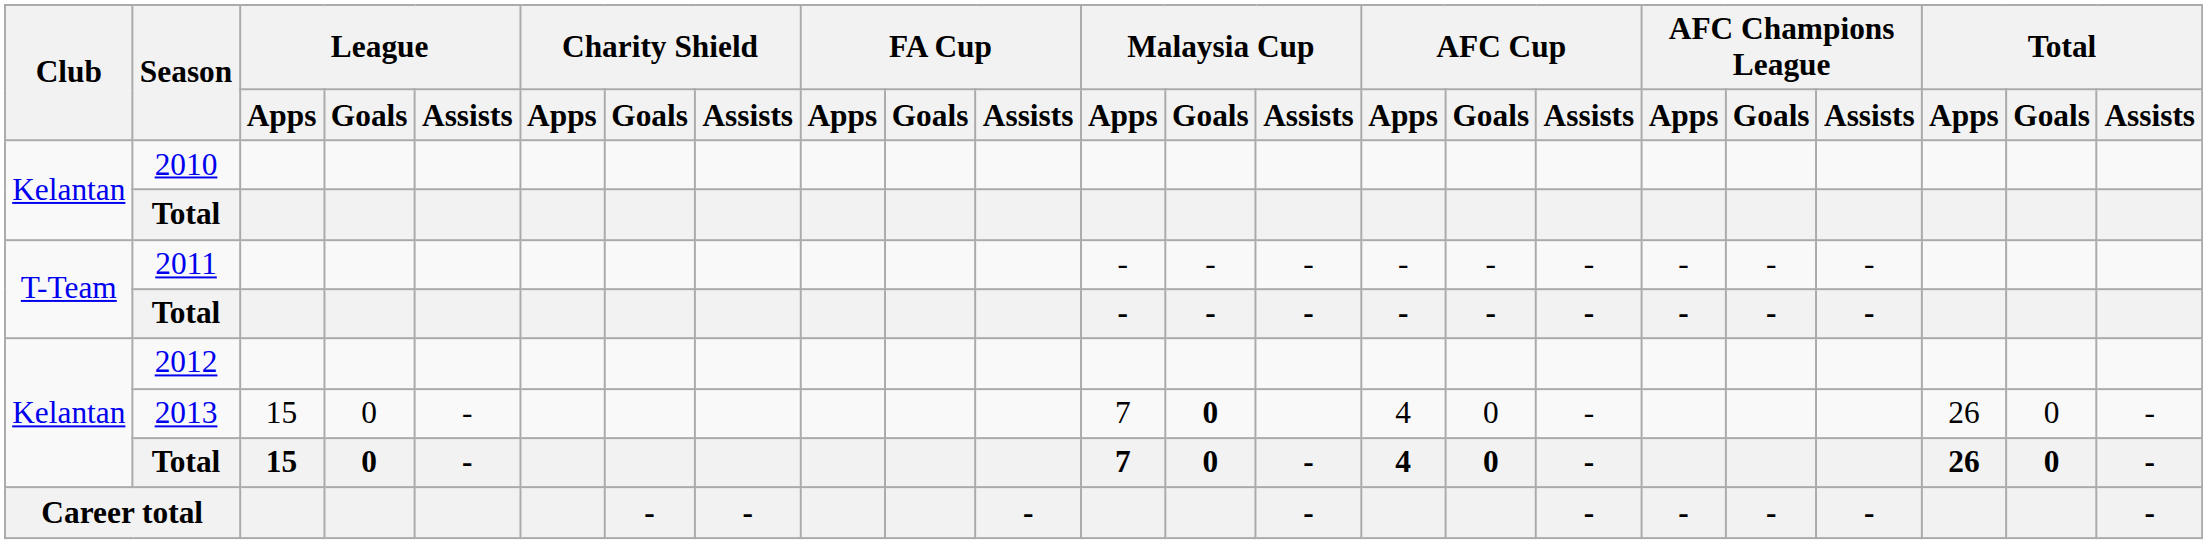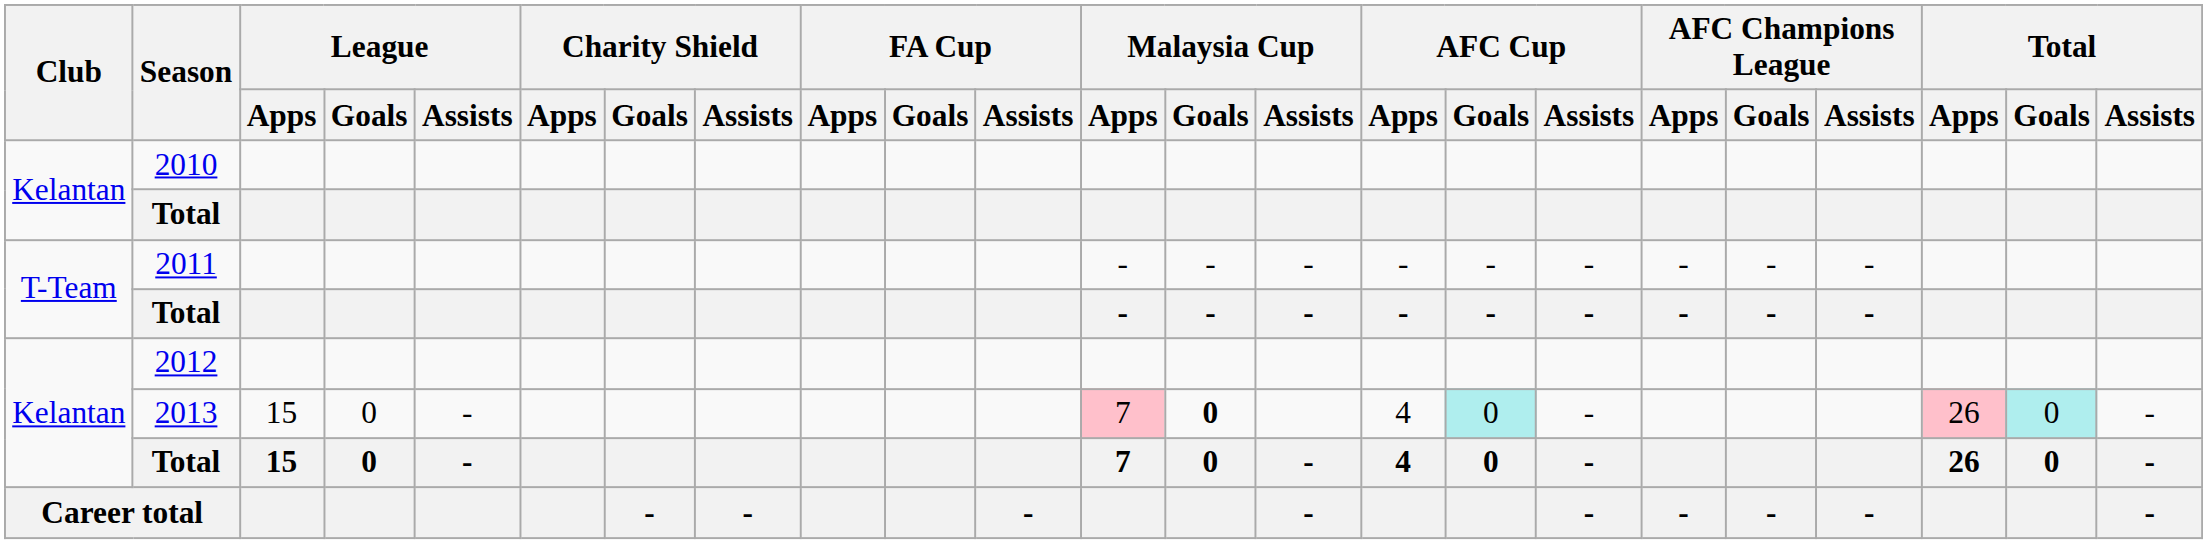(1123, 412) no background -> (1123, 412) pink background
(1491, 412) no background -> (1491, 412) paleturquoise background
(1964, 412) no background -> (1964, 412) pink background
(2052, 412) no background -> (2052, 412) paleturquoise background
